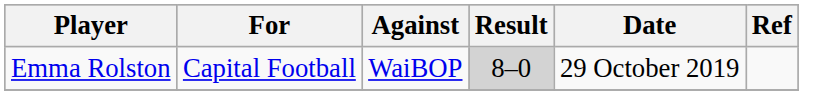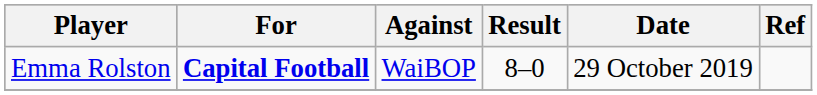(269, 68) normal -> (276, 68) bold
(511, 68) lightgrey background -> (525, 68) no background
